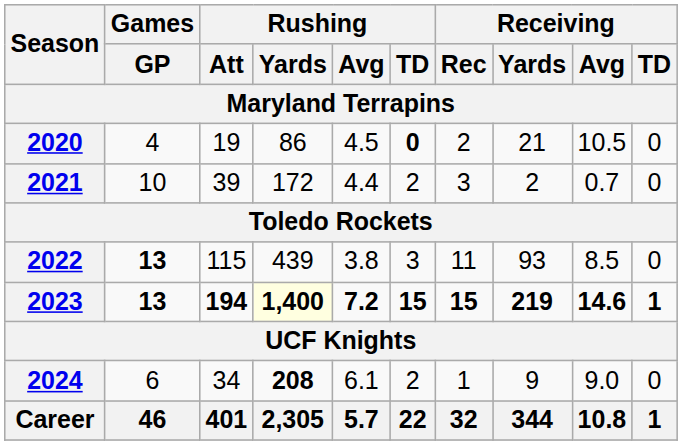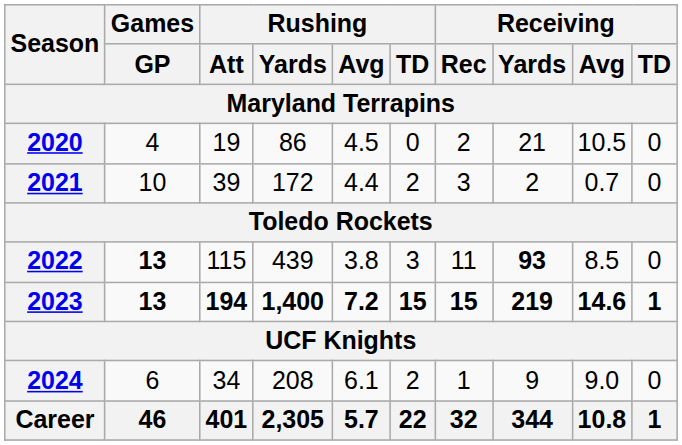(413, 143) bold -> (413, 143) normal
(532, 261) normal -> (532, 261) bold
(293, 301) lightyellow background -> (293, 301) no background
(293, 380) bold -> (293, 380) normal
